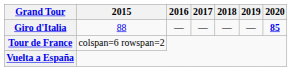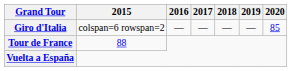(122, 27) 88 -> (122, 27) colspan=6 rowspan=2
(275, 27) bold -> (275, 27) normal
(122, 43) colspan=6 rowspan=2 -> (122, 43) 88
